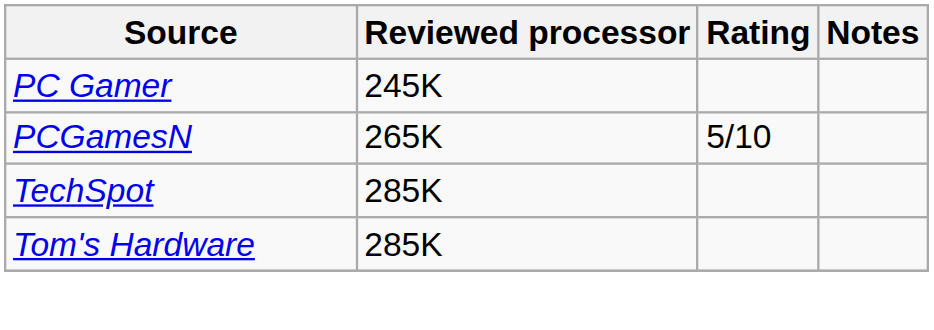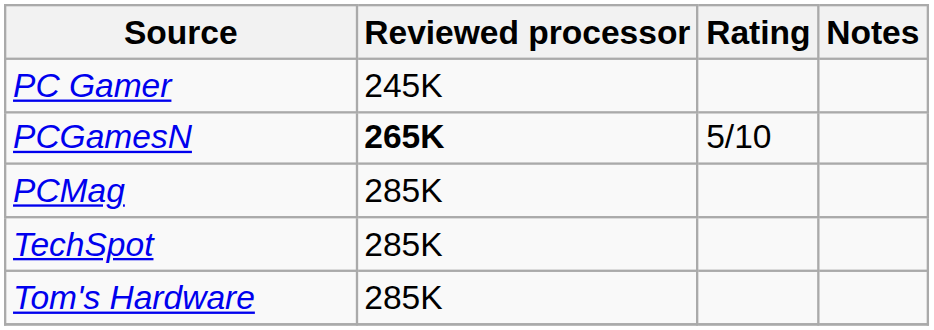(403, 138) normal -> (404, 138) bold
+ row: (69, 191)
